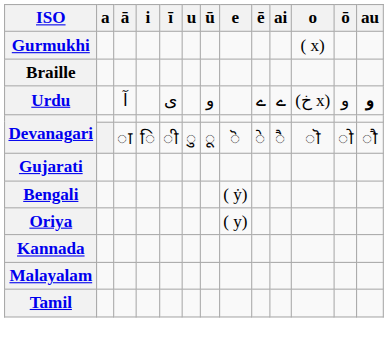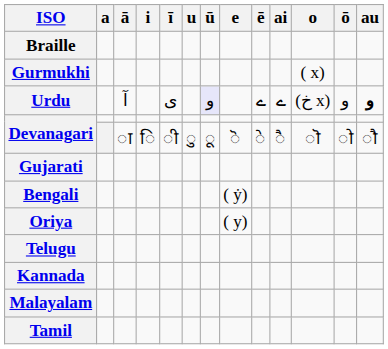rows swapped: (51, 72) <-> (51, 45)
(210, 100) no background -> (210, 100) lavender background
+ row: (51, 248)
